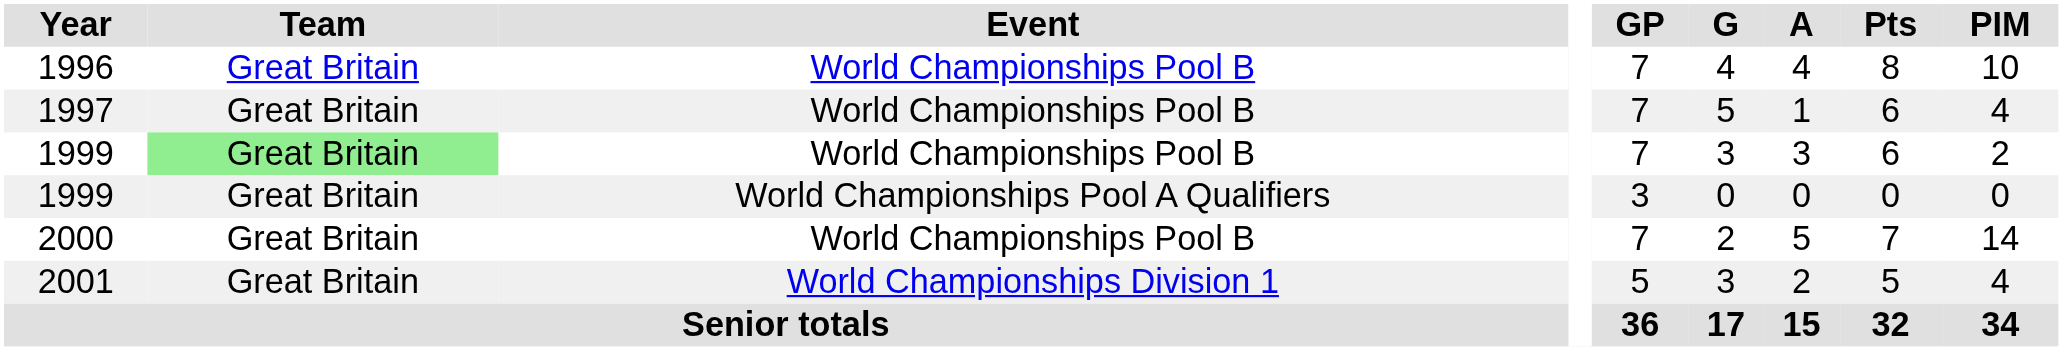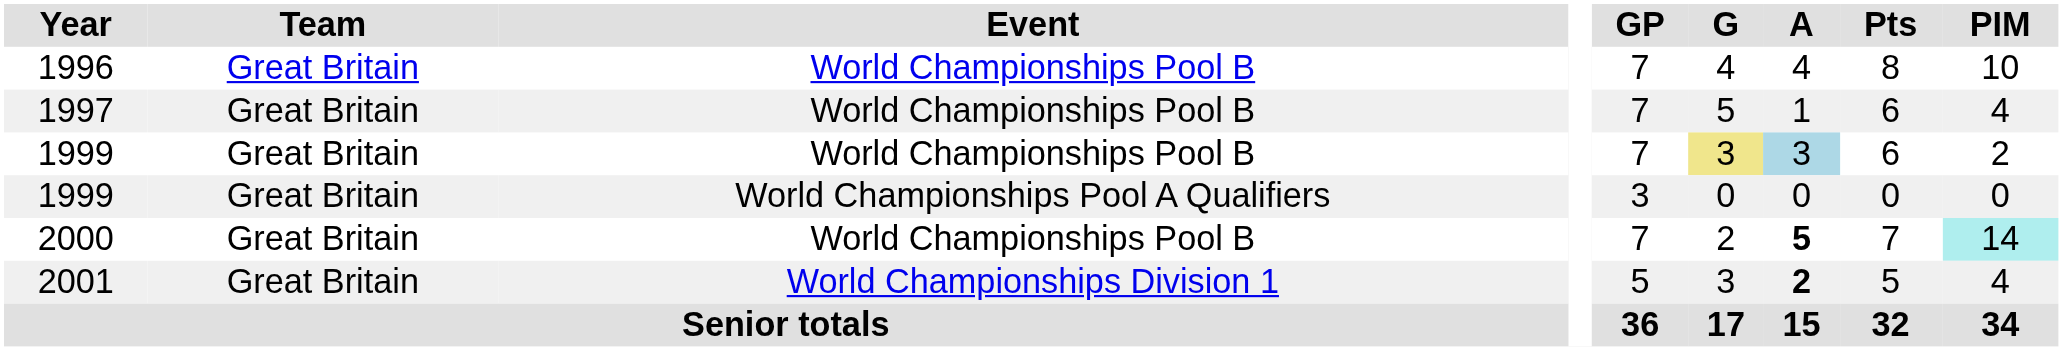(323, 153) lightgreen background -> (323, 153) no background
(1726, 153) no background -> (1726, 153) khaki background
(1801, 153) no background -> (1801, 153) lightblue background
(1801, 238) normal -> (1801, 238) bold
(2000, 238) no background -> (2000, 238) paleturquoise background
(1801, 281) normal -> (1801, 281) bold
